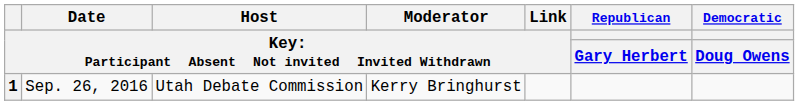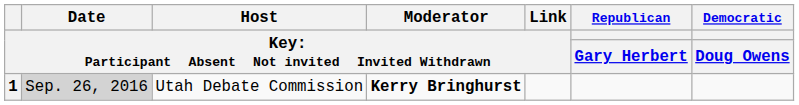(87, 87) no background -> (87, 87) lightgrey background
(446, 87) normal -> (446, 87) bold
